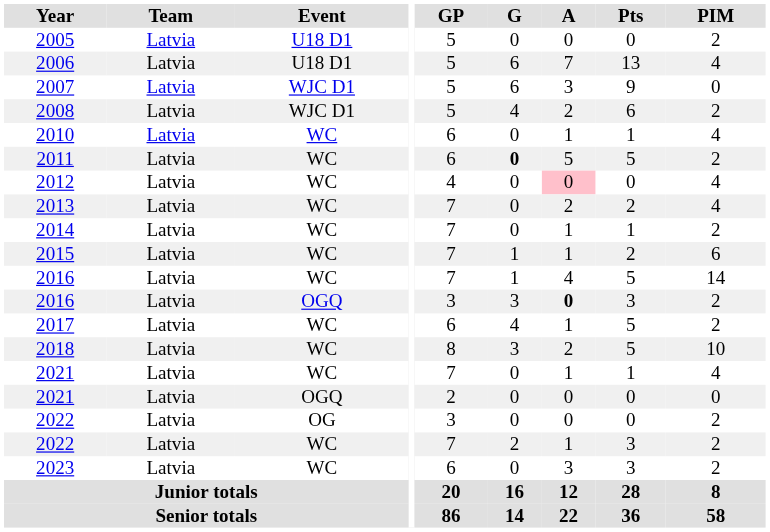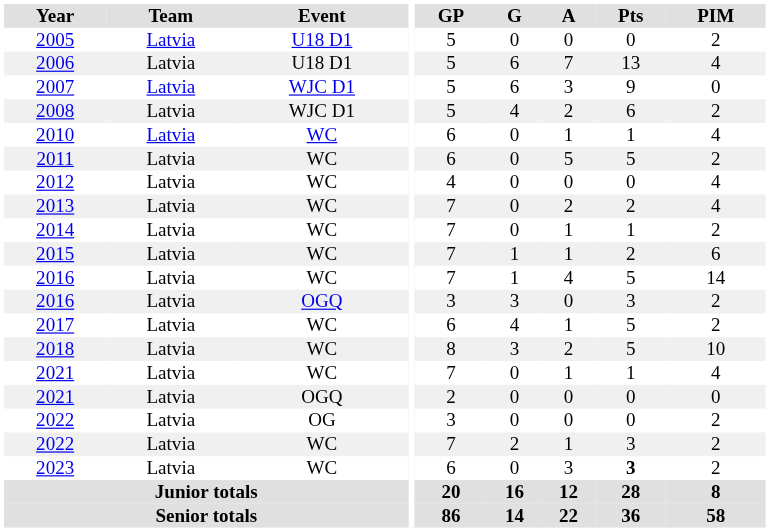(514, 158) bold -> (514, 158) normal
(569, 182) pink background -> (569, 182) no background
(569, 301) bold -> (569, 301) normal
(631, 468) normal -> (631, 468) bold
